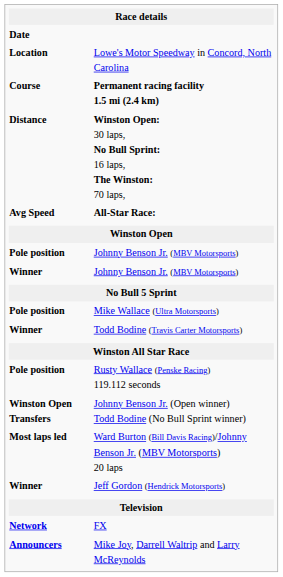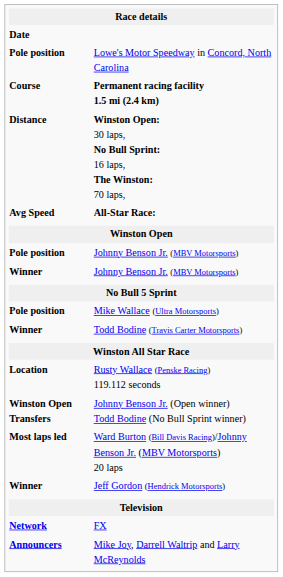(28, 52) Location -> (37, 52) Pole position
(37, 369) Pole position -> (28, 369) Location
